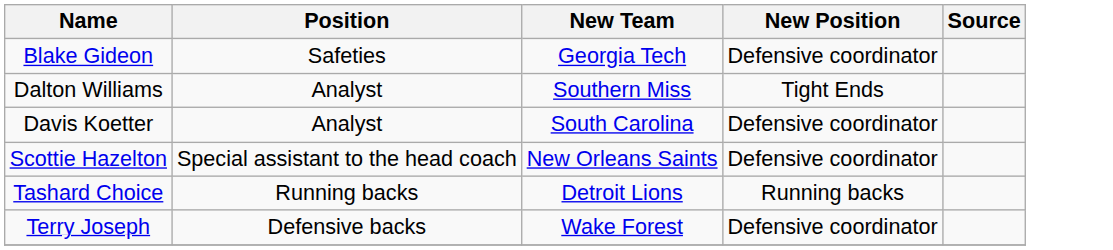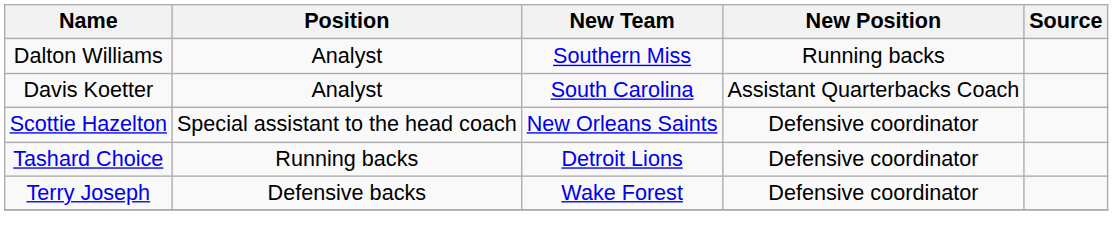- row: (88, 55)
(833, 90) Tight Ends -> (873, 55) Running backs
(833, 124) Defensive coordinator -> (873, 90) Assistant Quarterbacks Coach
(833, 192) Running backs -> (873, 158) Defensive coordinator
